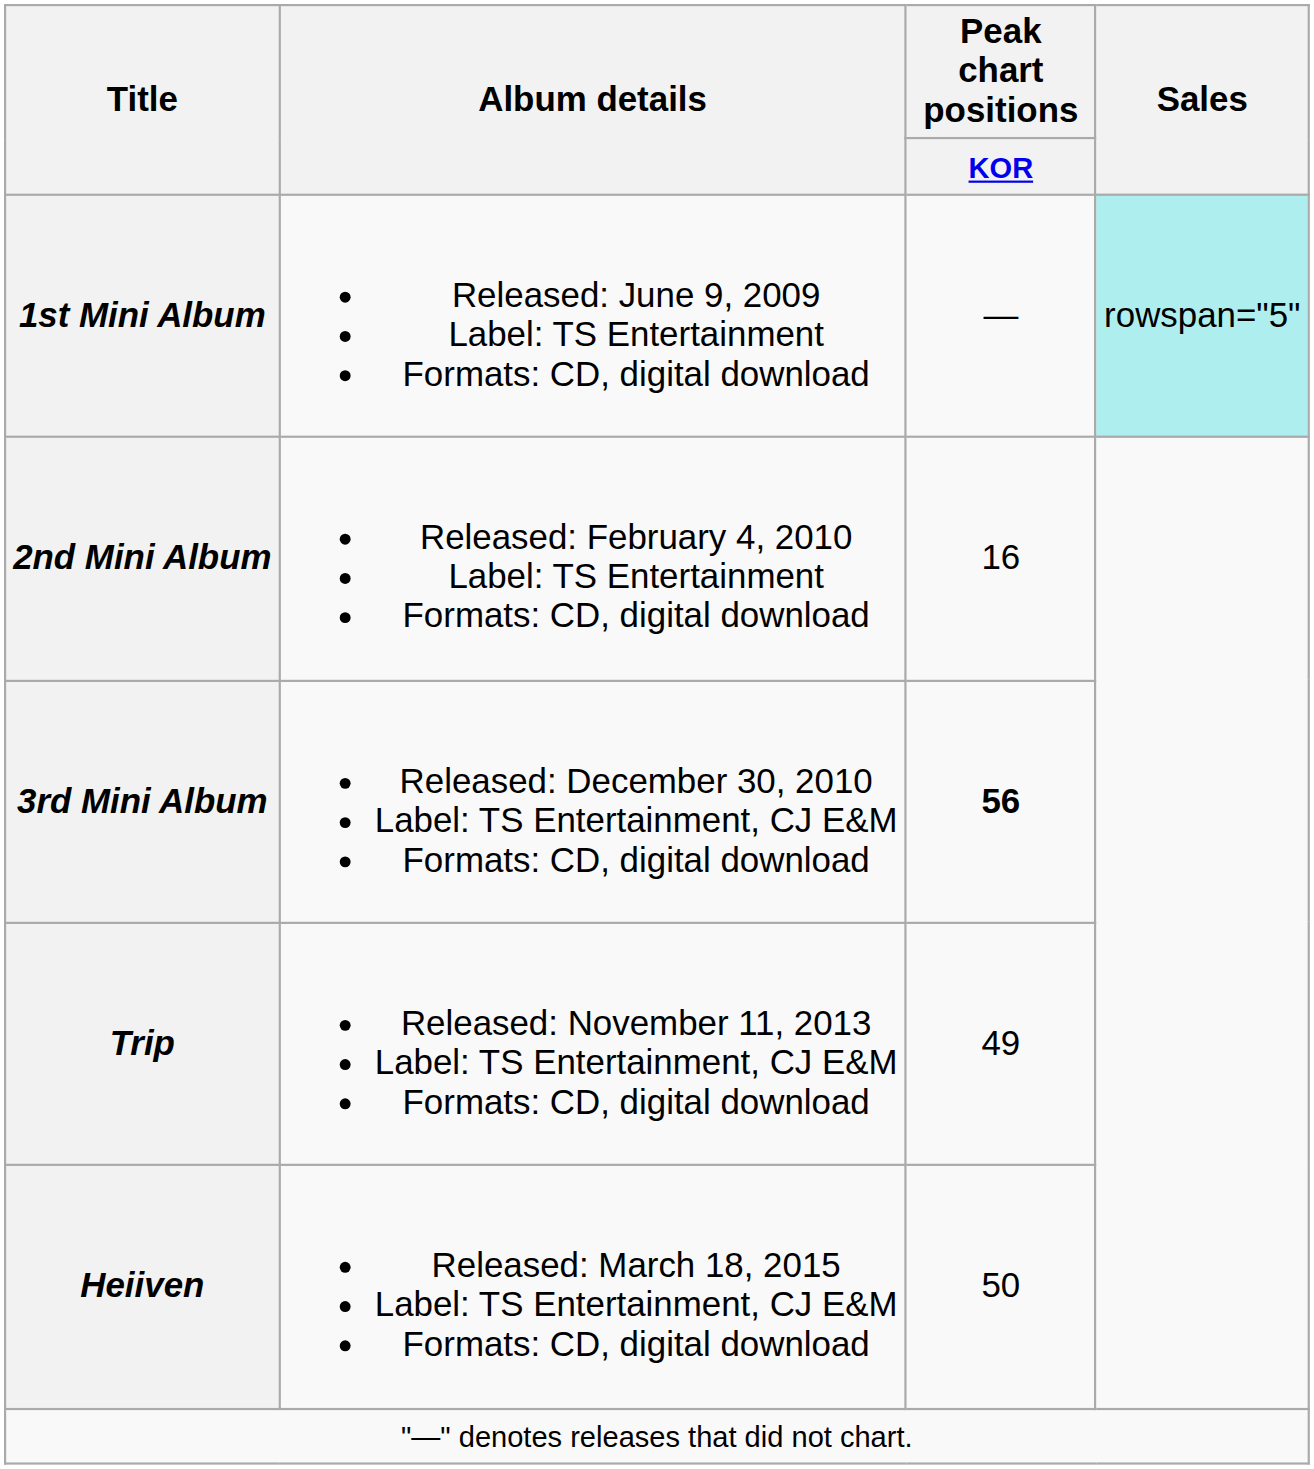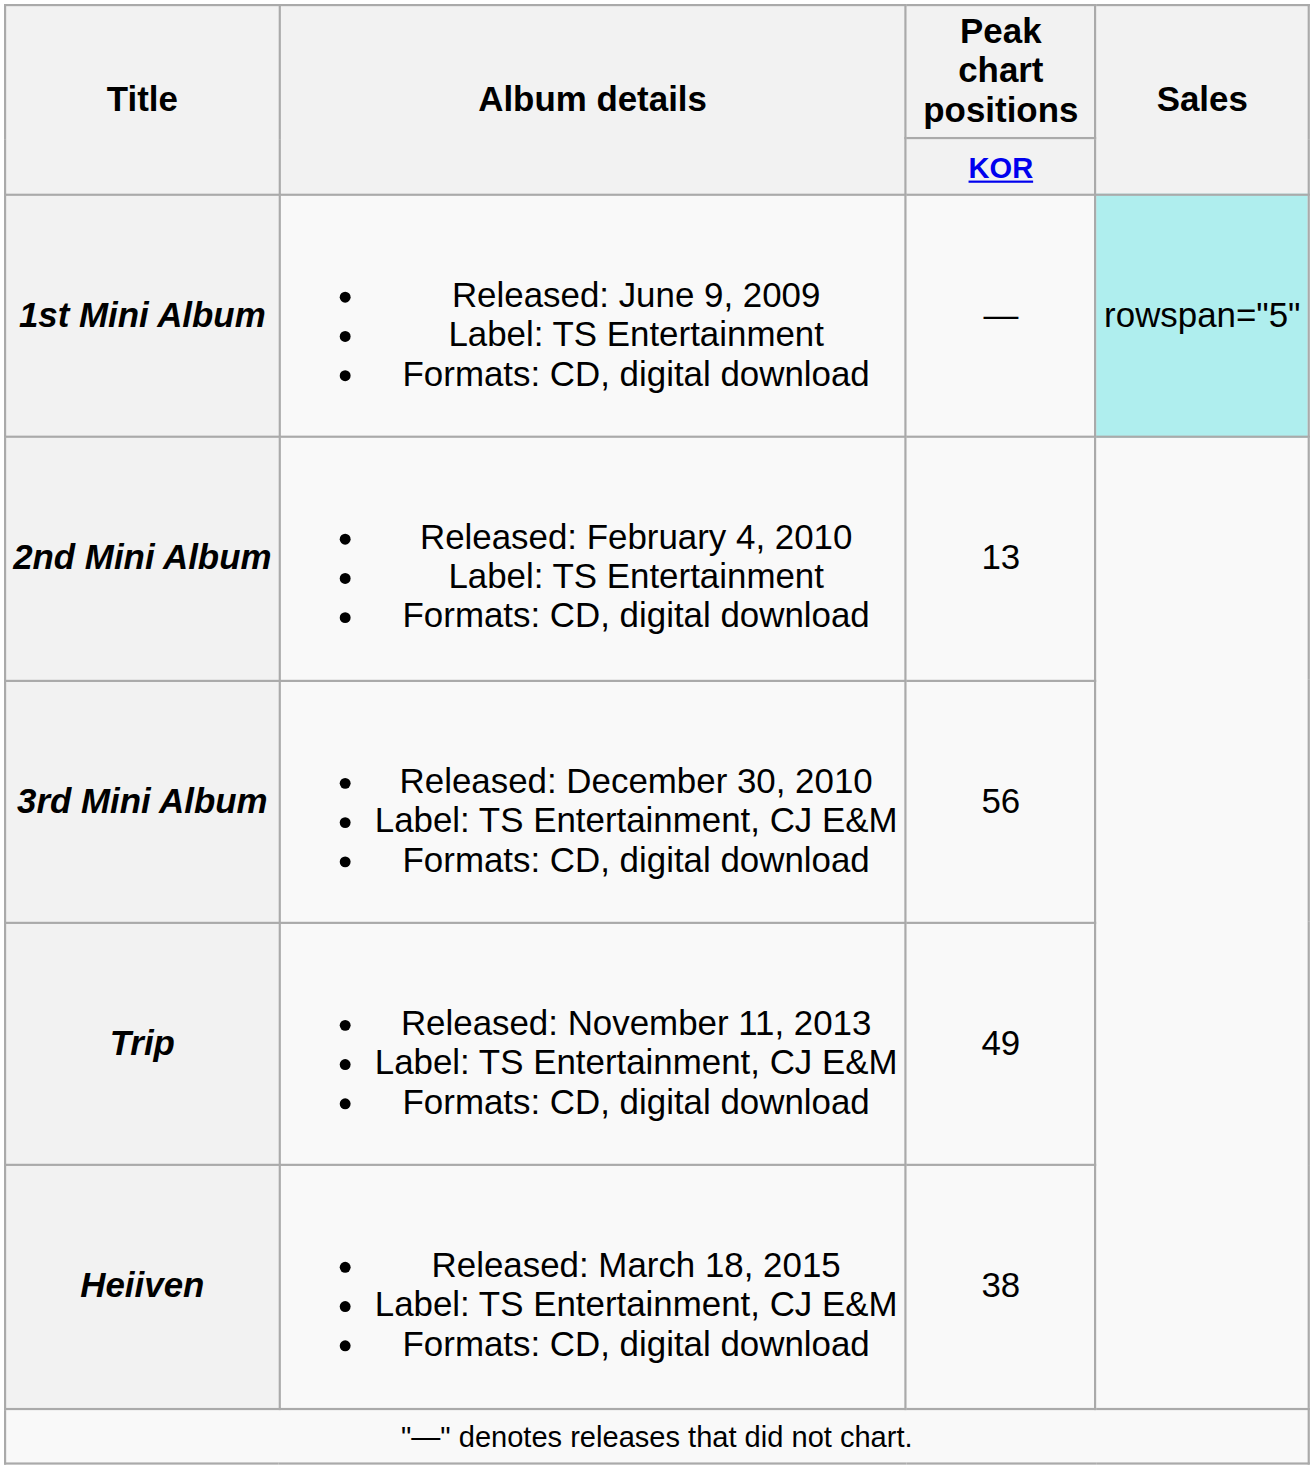(1001, 557) 16 -> (1001, 557) 13
(1001, 800) bold -> (1001, 800) normal
(1001, 1286) 50 -> (1001, 1286) 38
